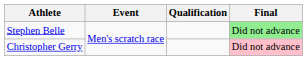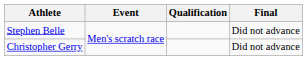(266, 30) lightgreen background -> (266, 30) no background
(266, 47) pink background -> (266, 47) no background
